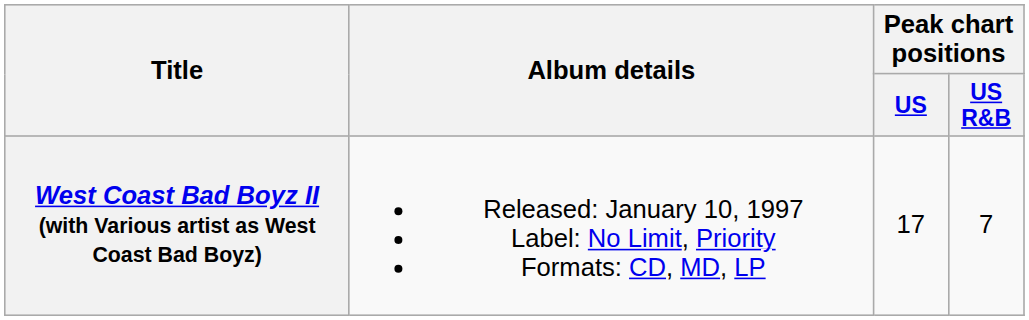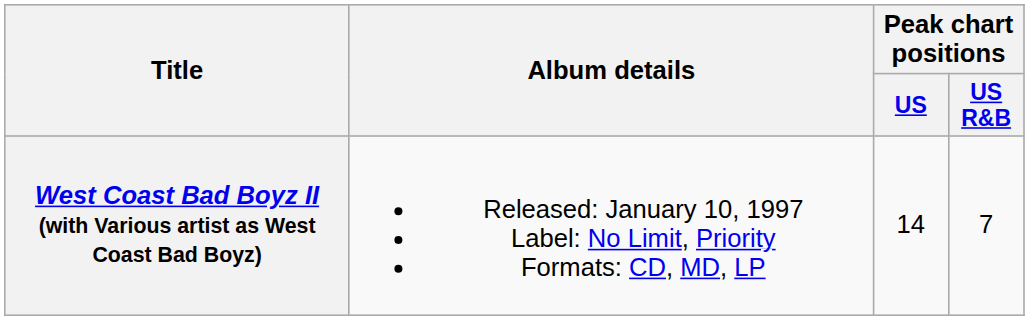(911, 225) 17 -> (911, 225) 14
